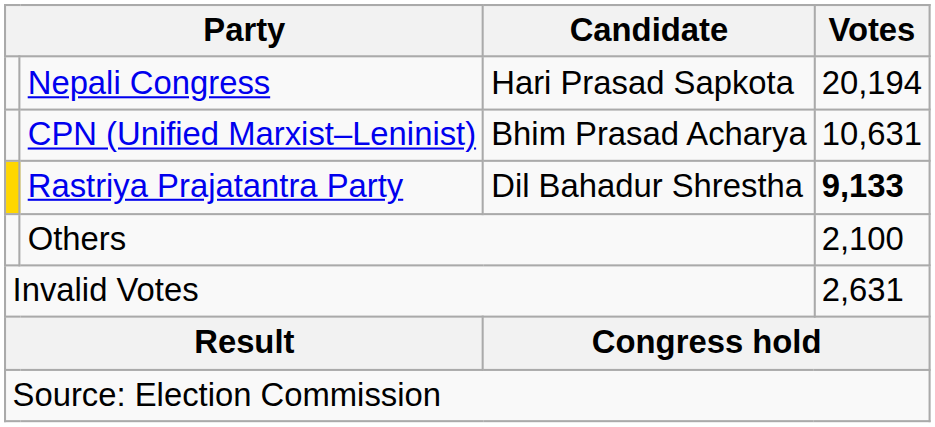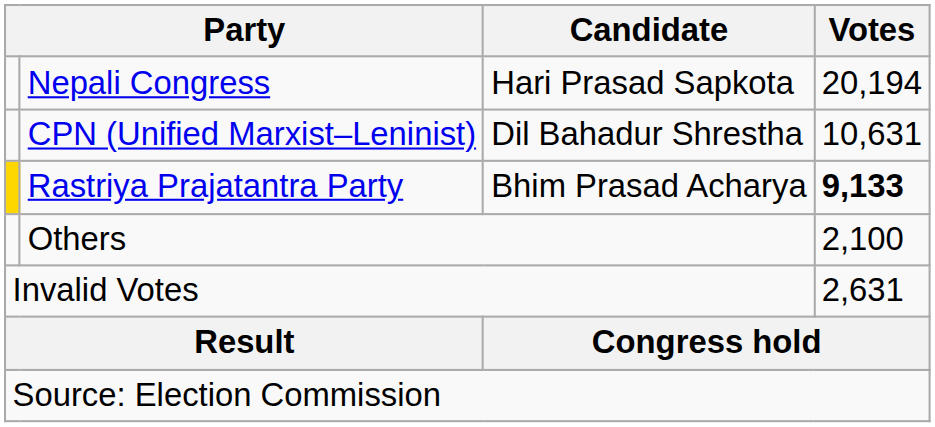(649, 134) Bhim Prasad Acharya -> (647, 134) Dil Bahadur Shrestha
(647, 186) Dil Bahadur Shrestha -> (649, 186) Bhim Prasad Acharya
